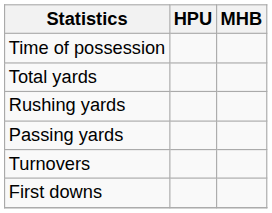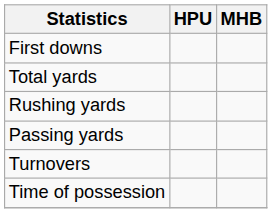rows swapped: (55, 192) <-> (87, 48)
